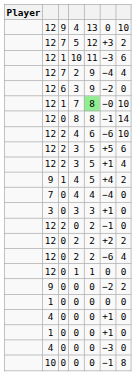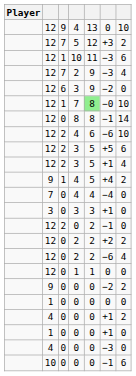(108, 73) −4 -> (108, 73) −3
(123, 317) 0 -> (123, 317) 2
(123, 363) 8 -> (123, 363) 6
